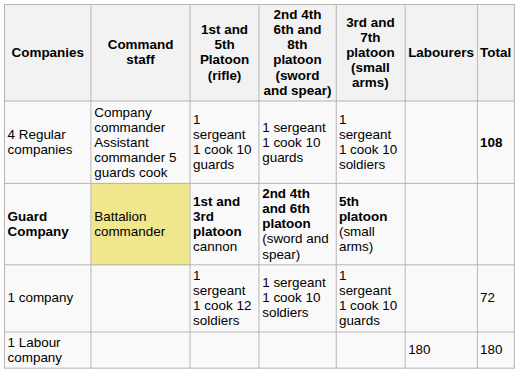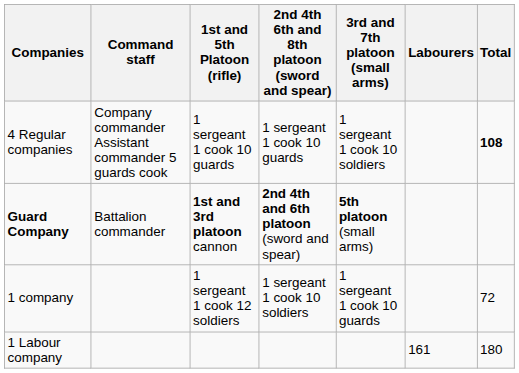(130, 224) khaki background -> (130, 224) no background
(419, 349) 180 -> (419, 349) 161
